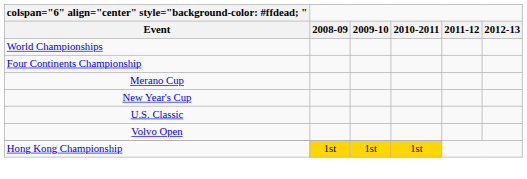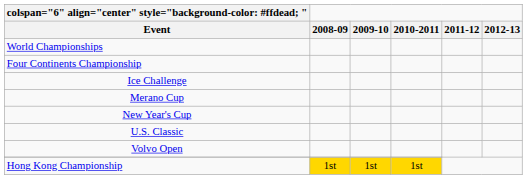+ row: (157, 81)
